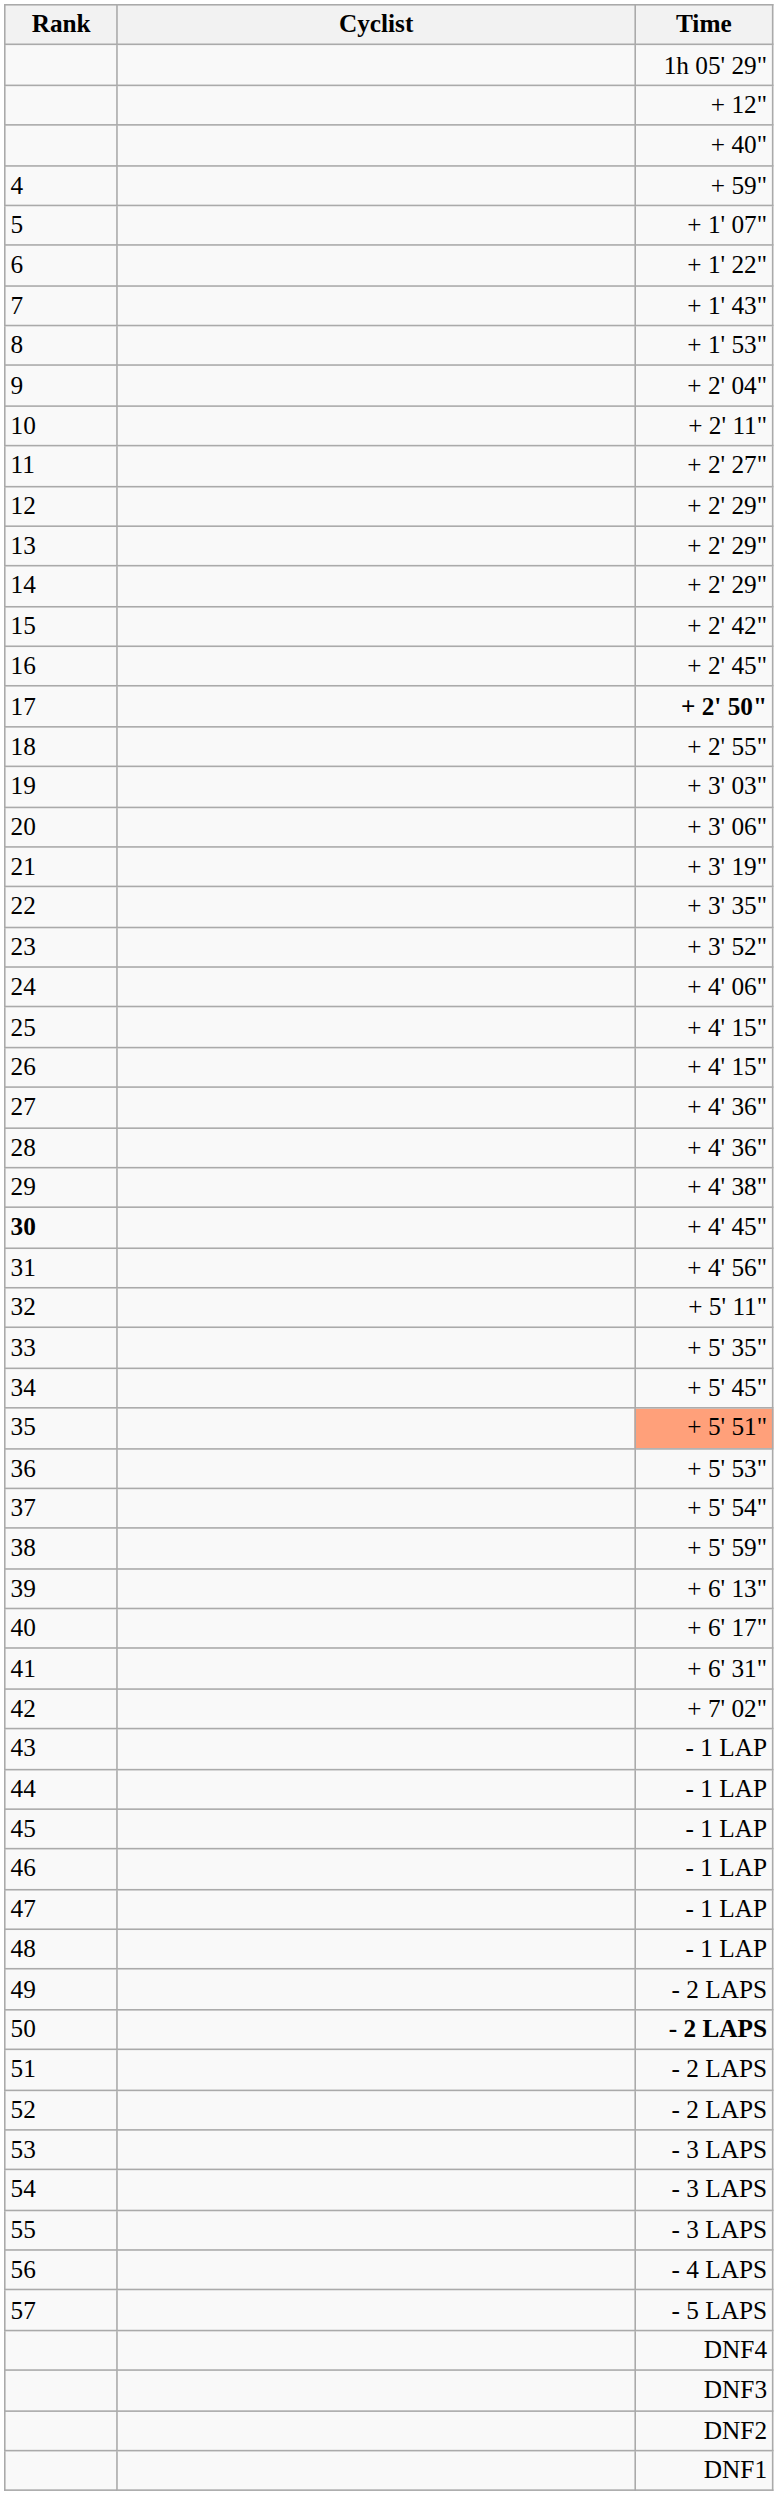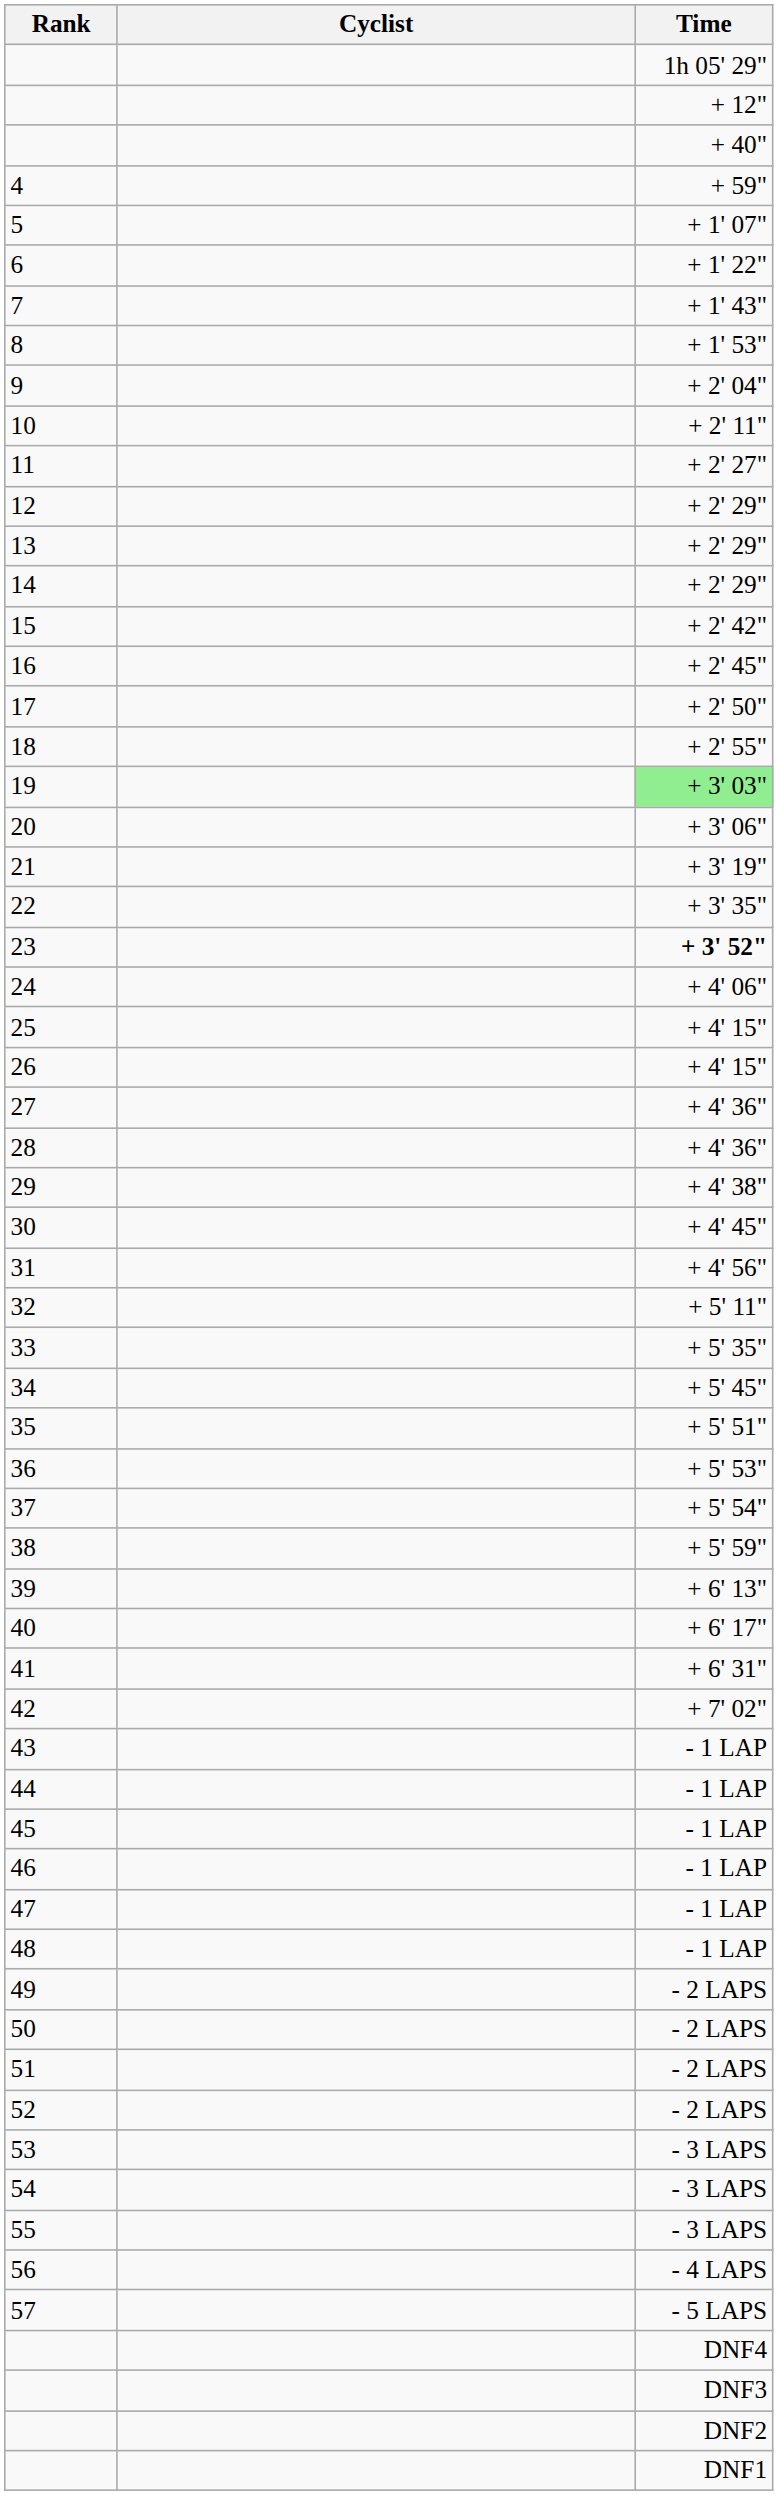(724, 706) bold -> (727, 706) normal
(727, 786) no background -> (727, 786) lightgreen background
(727, 946) normal -> (724, 946) bold
(23, 1227) bold -> (23, 1227) normal
(727, 1427) lightsalmon background -> (727, 1427) no background
(718, 2029) bold -> (719, 2029) normal
